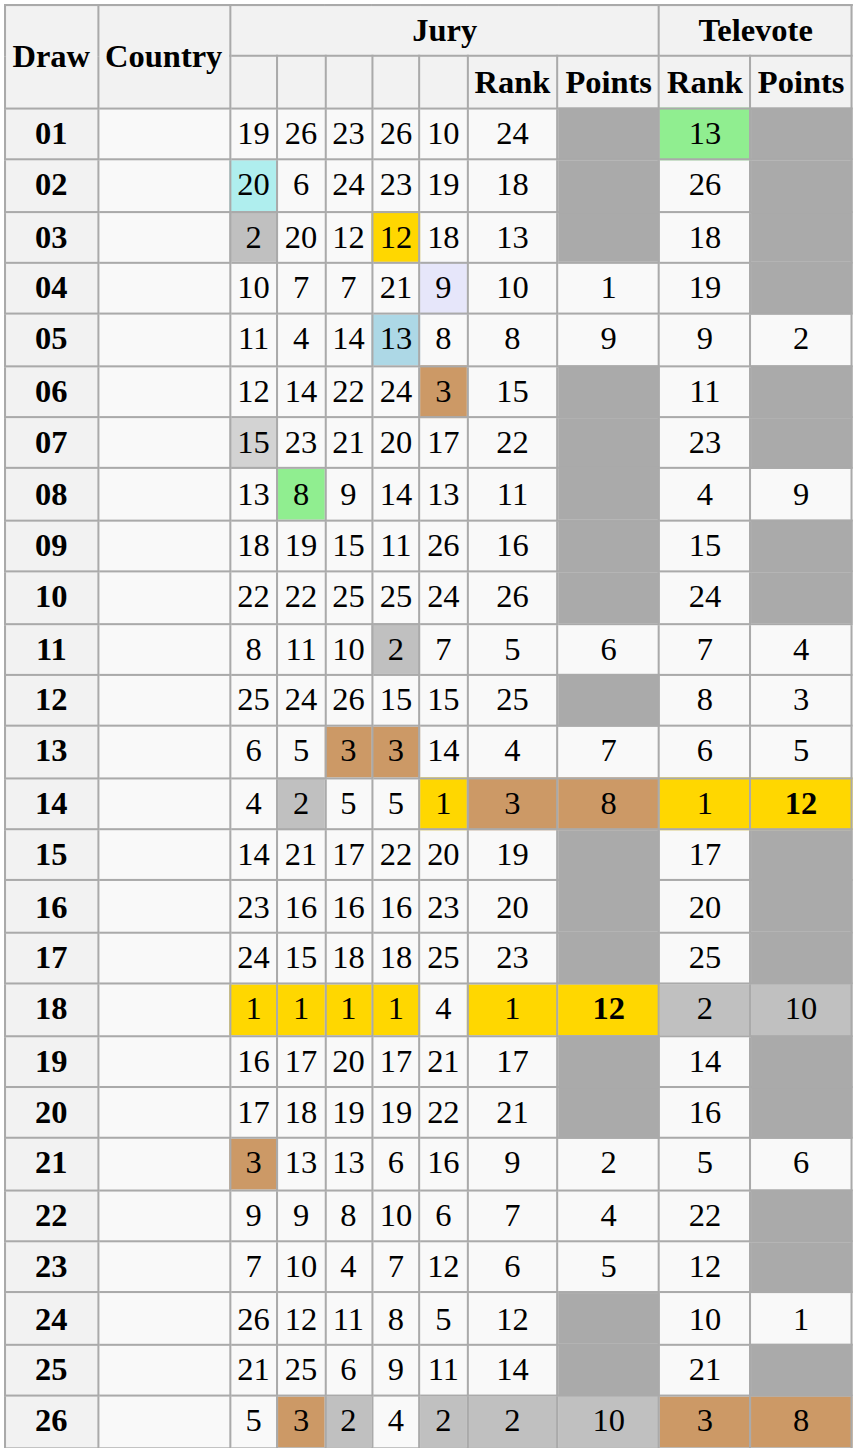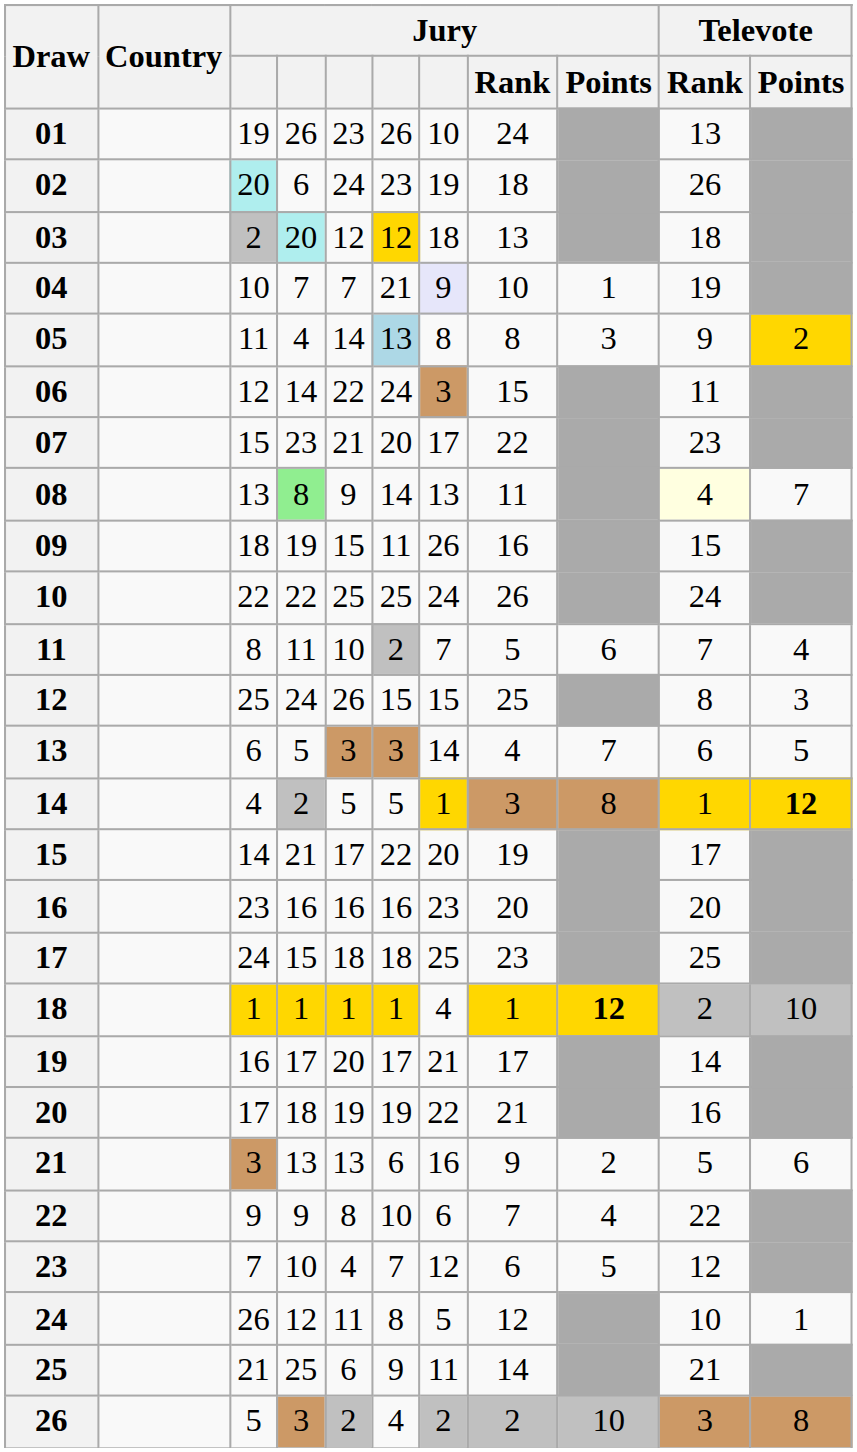(705, 133) lightgreen background -> (705, 133) no background
(301, 236) no background -> (301, 236) paleturquoise background
(609, 339) 9 -> (609, 339) 3
(801, 339) no background -> (801, 339) gold background
(254, 442) lightgrey background -> (254, 442) no background
(705, 493) no background -> (705, 493) lightyellow background
(801, 493) 9 -> (801, 493) 7
